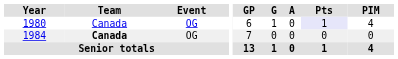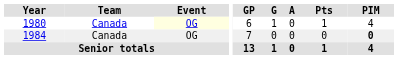(192, 23) no background -> (192, 23) lightyellow background
(324, 23) lavender background -> (324, 23) no background
(109, 36) bold -> (109, 36) normal
(371, 36) normal -> (371, 36) bold
